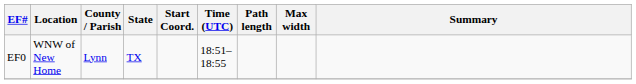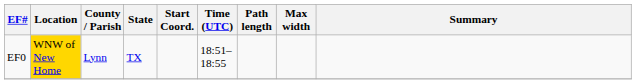(54, 57) no background -> (54, 57) gold background
